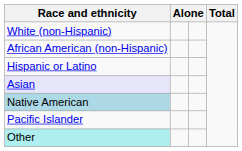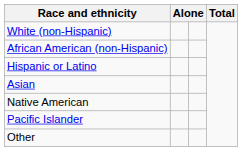(21, 84) lavender background -> (21, 84) no background
(48, 102) lightblue background -> (48, 102) no background
(21, 137) paleturquoise background -> (21, 137) no background
